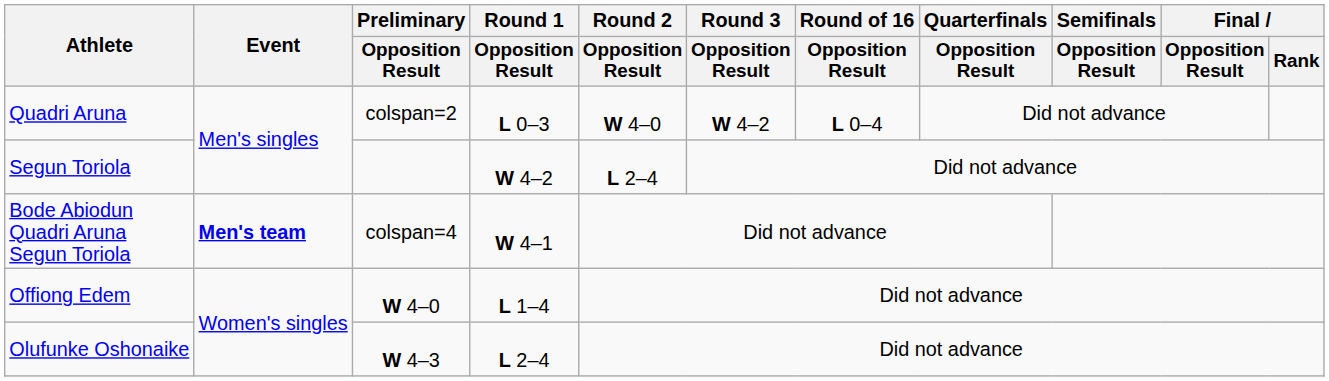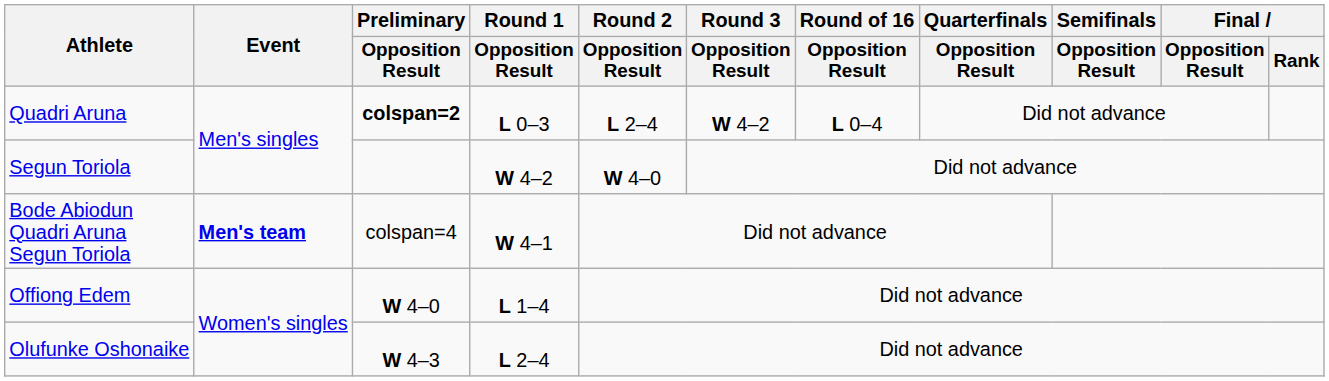(411, 114) normal -> (411, 114) bold
(632, 125) W 4–0 -> (632, 125) L 2–4
(632, 178) L 2–4 -> (632, 178) W 4–0
